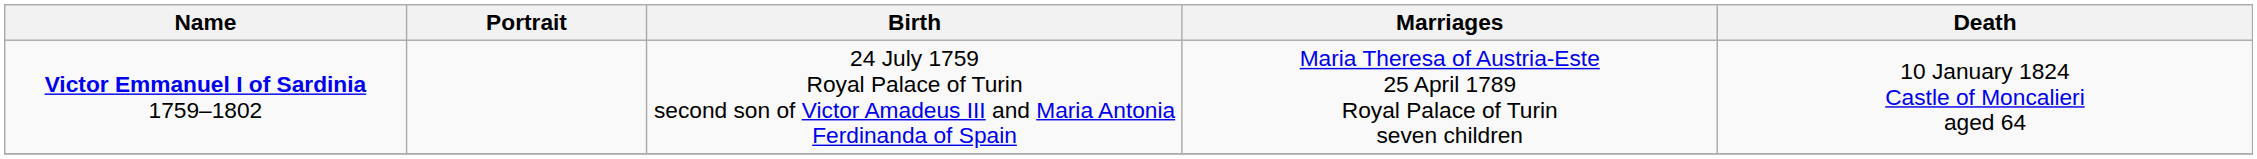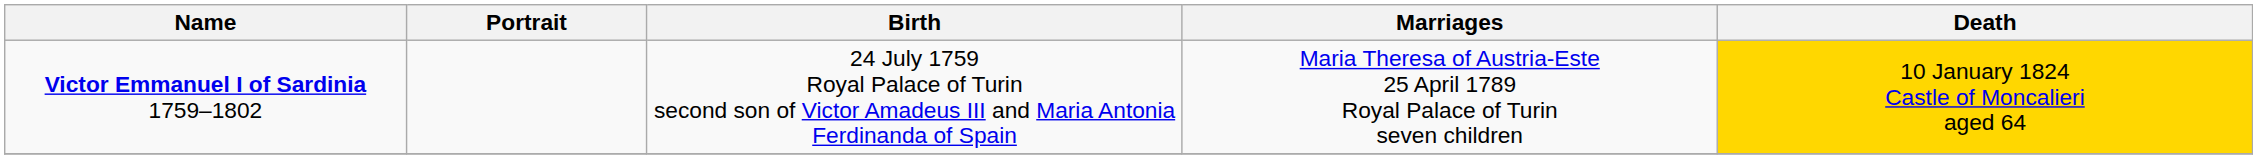(1985, 96) no background -> (1985, 96) gold background
